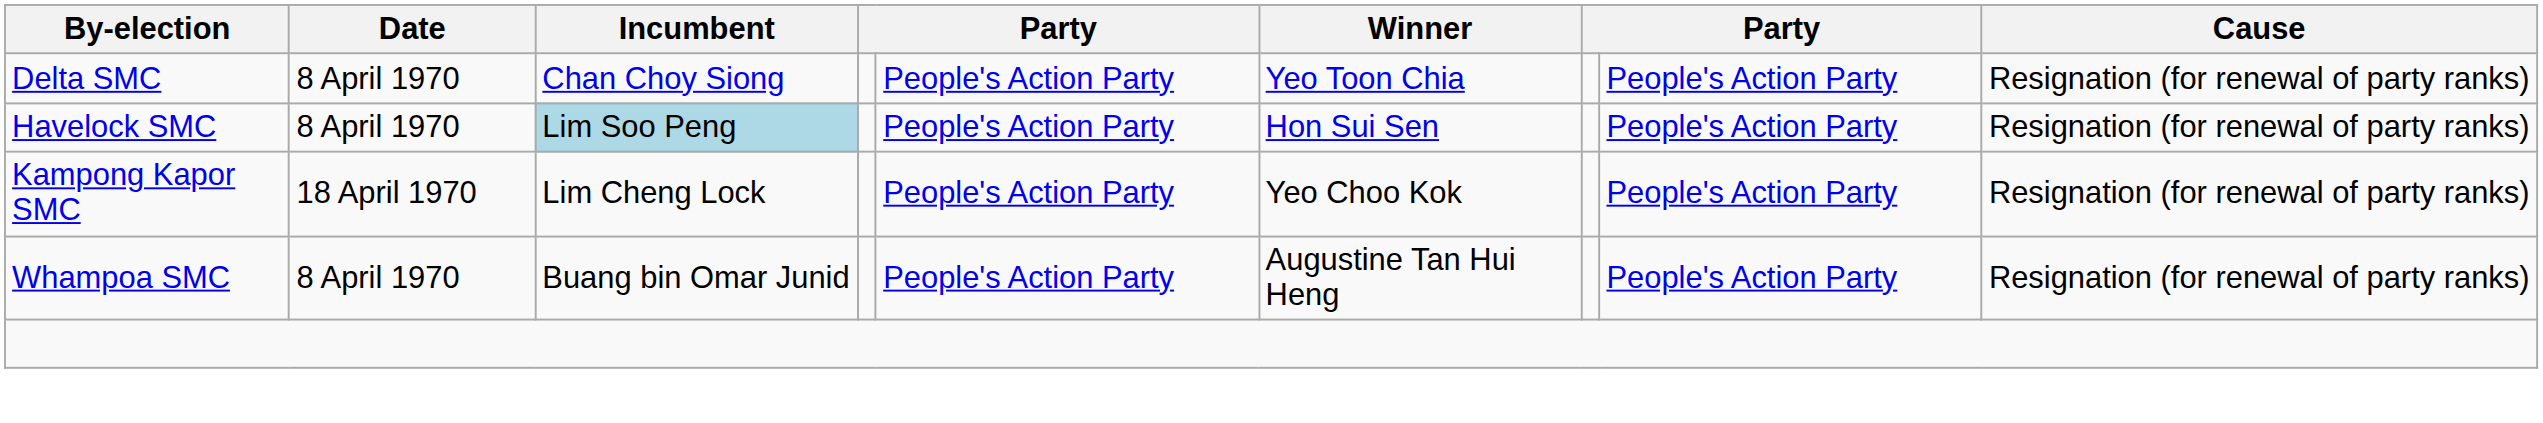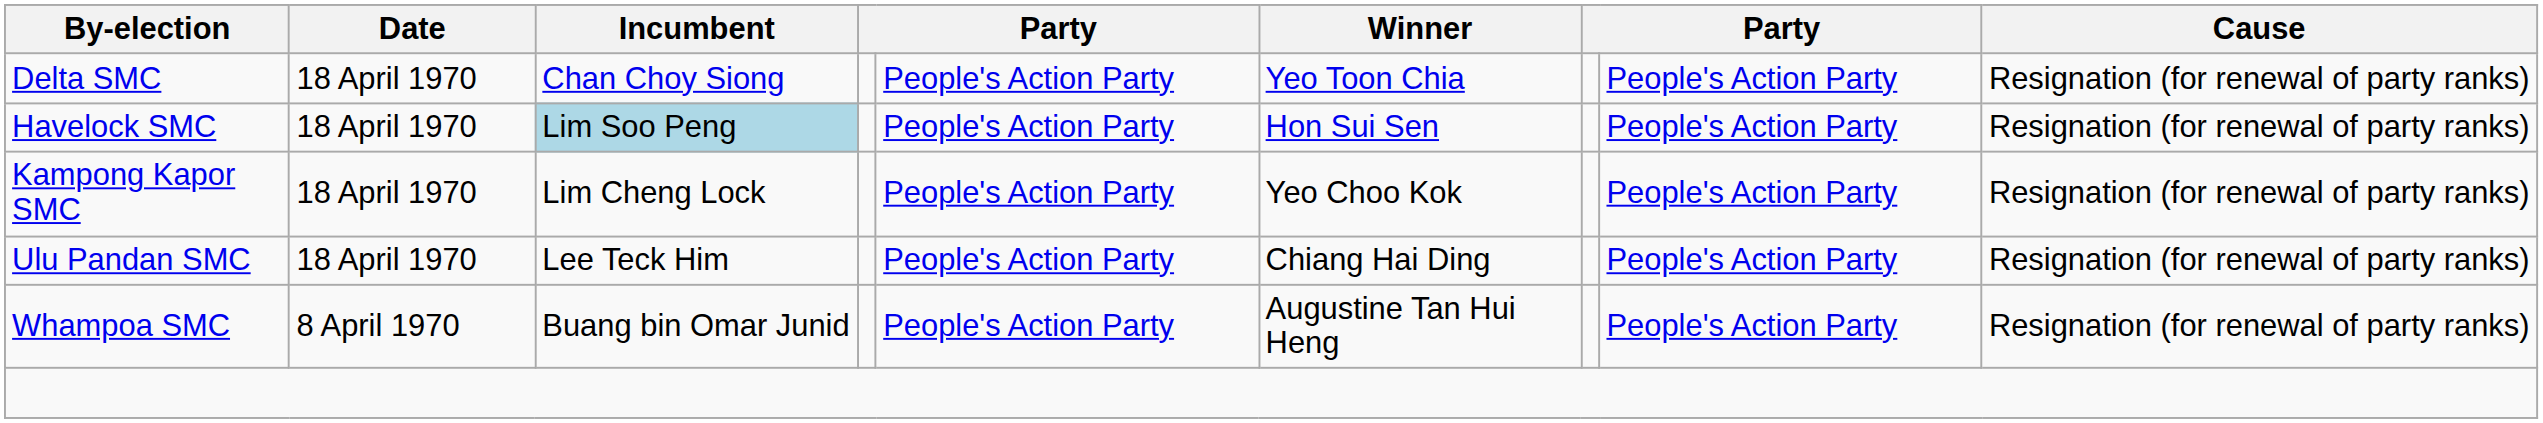(378, 77) 8 April 1970 -> (387, 77) 18 April 1970
(378, 126) 8 April 1970 -> (387, 126) 18 April 1970
+ row: (131, 259)
